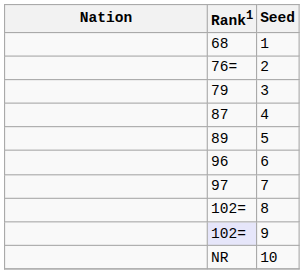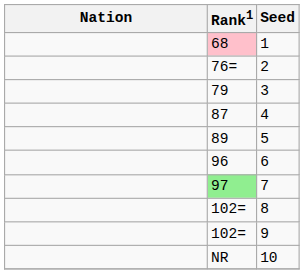(220, 44) no background -> (220, 44) pink background
(220, 186) no background -> (220, 186) lightgreen background
(228, 234) lavender background -> (228, 234) no background
